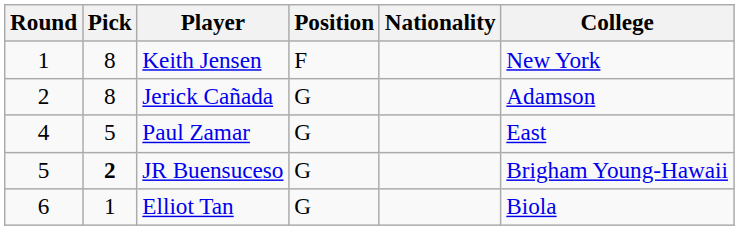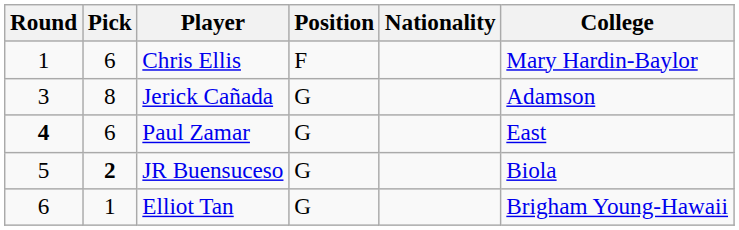+ row: (192, 59)
- row: (202, 59)
(44, 96) 2 -> (44, 96) 3
(44, 133) normal -> (44, 133) bold
(110, 133) 5 -> (110, 133) 6
(617, 170) Brigham Young-Hawaii -> (531, 170) Biola
(531, 206) Biola -> (617, 206) Brigham Young-Hawaii
